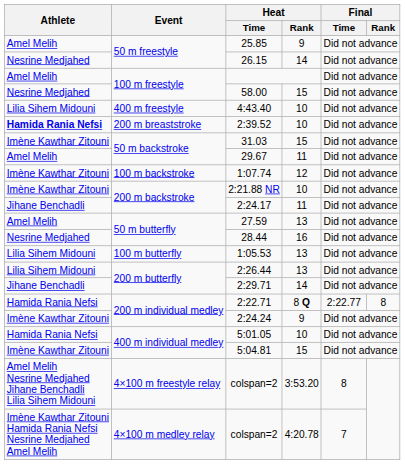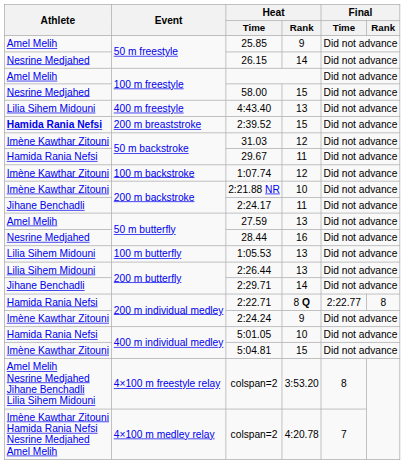(302, 109) 10 -> (302, 109) 13
(302, 125) 10 -> (302, 125) 15
(302, 141) 15 -> (302, 141) 12
(32, 157) Amel Melih -> (52, 157) Hamida Rania Nefsi
